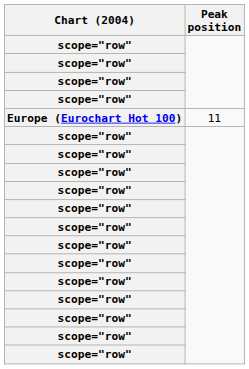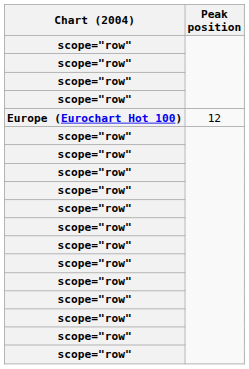(214, 118) 11 -> (214, 118) 12
